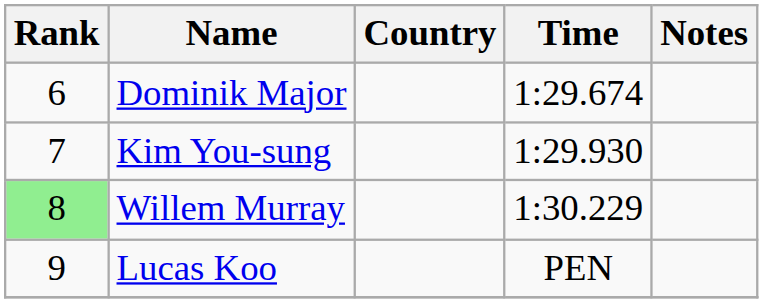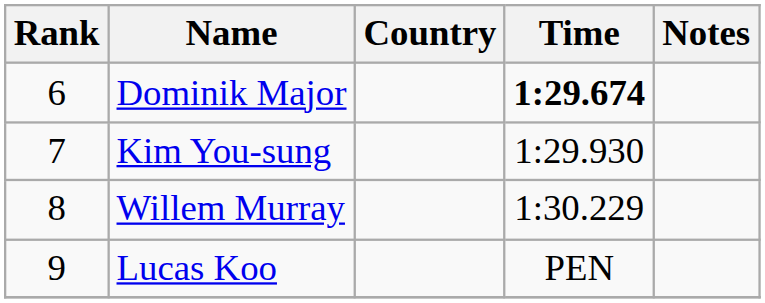(578, 92) normal -> (579, 92) bold
(57, 208) lightgreen background -> (57, 208) no background
